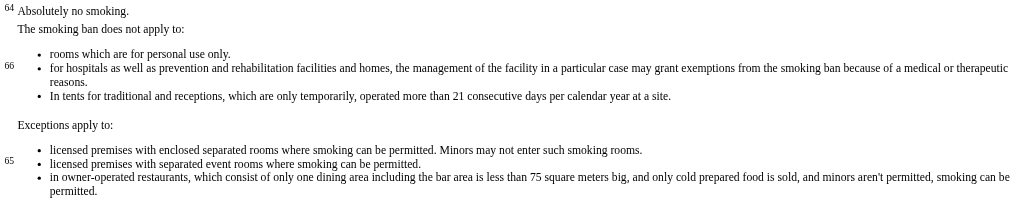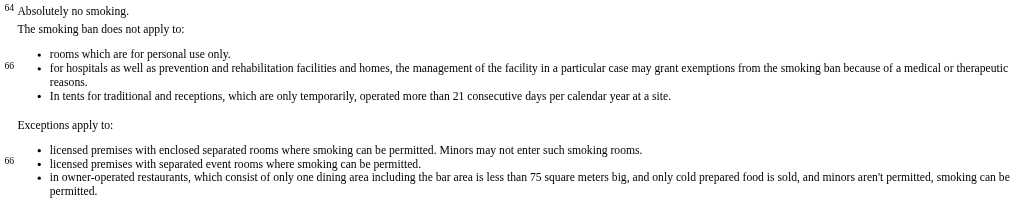(9, 161) 65 -> (9, 161) 66
